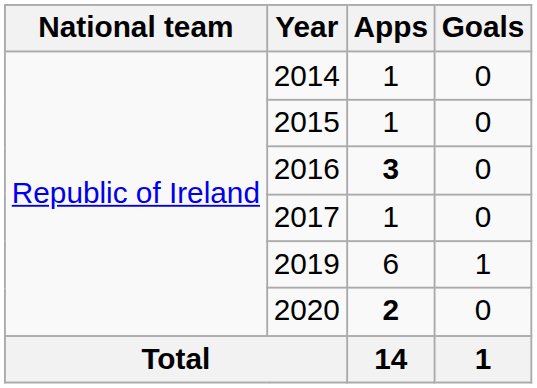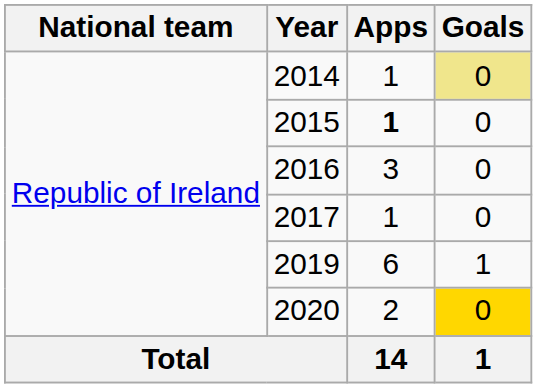(483, 75) no background -> (483, 75) khaki background
(391, 122) normal -> (391, 122) bold
(391, 169) bold -> (391, 169) normal
(391, 311) bold -> (391, 311) normal
(483, 311) no background -> (483, 311) gold background
